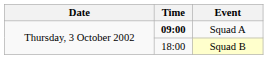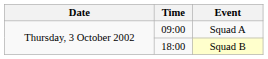(173, 29) bold -> (173, 29) normal
